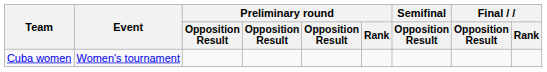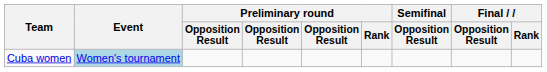(128, 58) no background -> (128, 58) lightblue background
